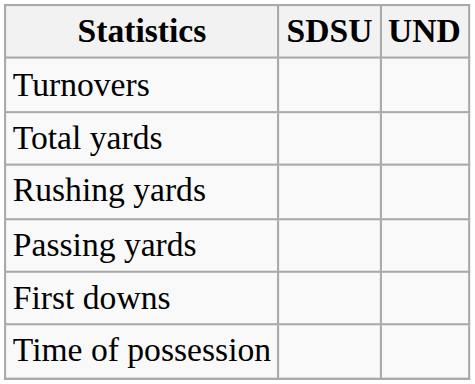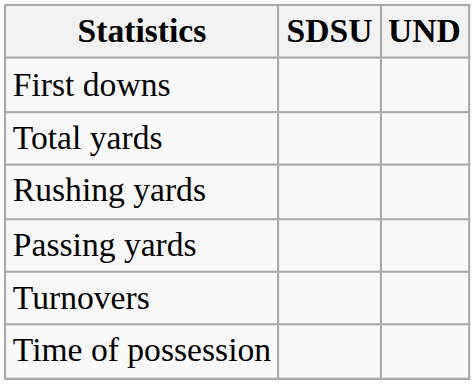rows swapped: (92, 297) <-> (81, 84)
